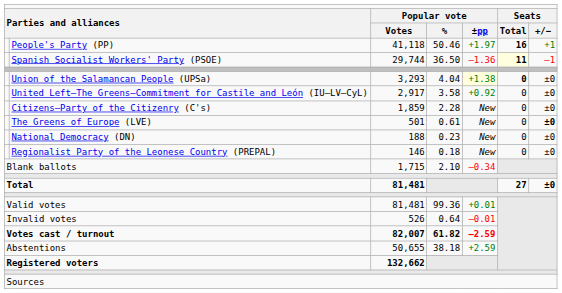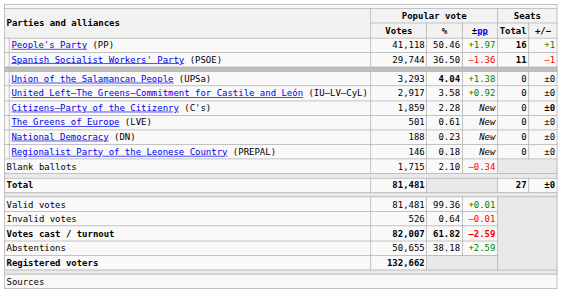(521, 60) lightyellow background -> (521, 60) no background
(449, 79) normal -> (449, 79) bold
(482, 79) lightyellow background -> (482, 79) no background
(524, 79) bold -> (524, 79) normal
(550, 108) normal -> (550, 108) bold
(550, 123) bold -> (550, 123) normal
